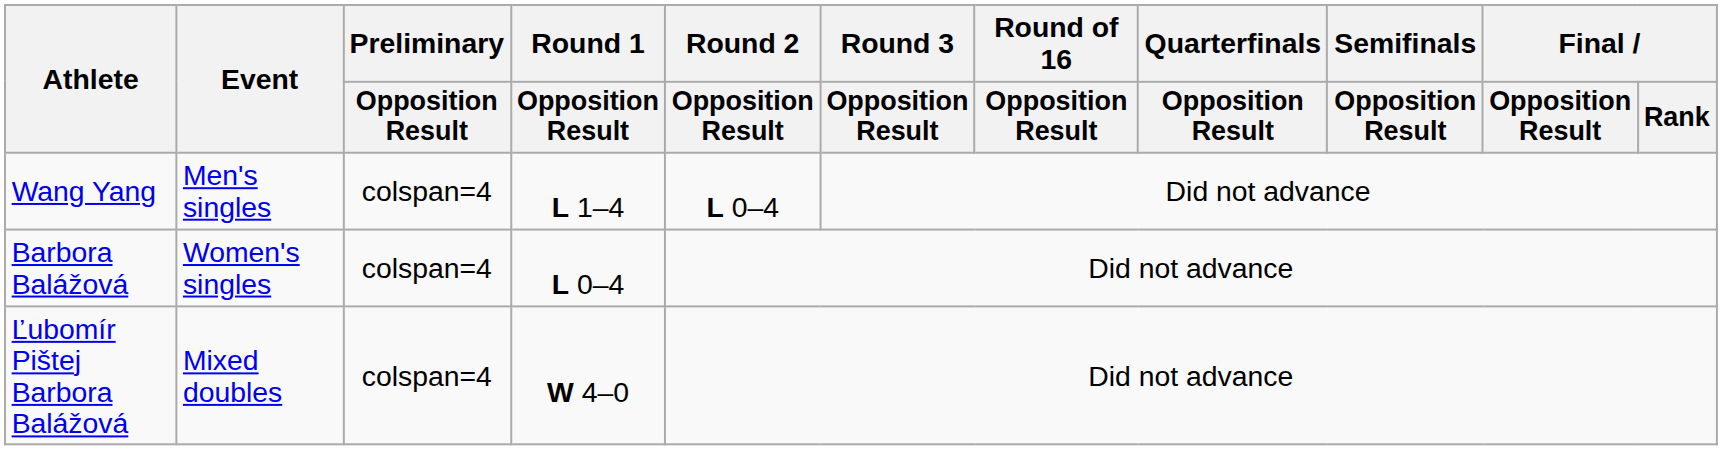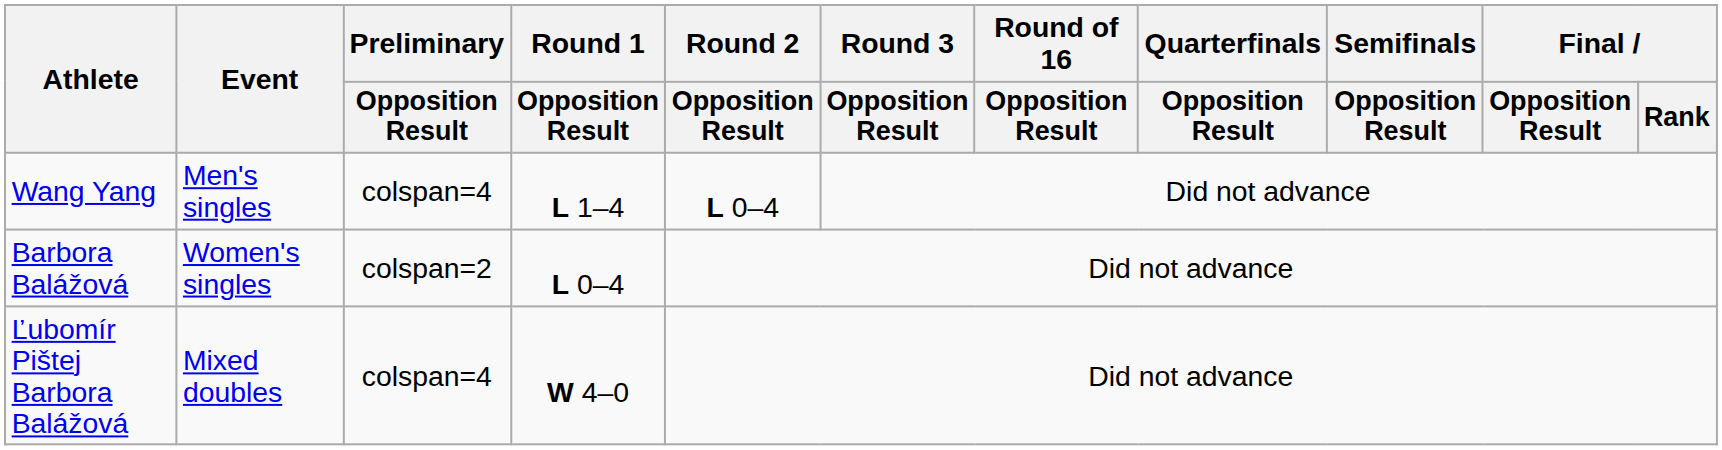(427, 268) colspan=4 -> (427, 268) colspan=2
